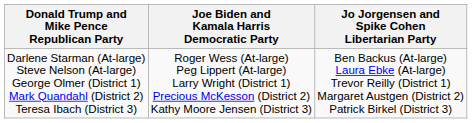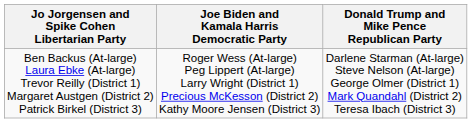columns swapped: (76, 27) <-> (391, 27)
